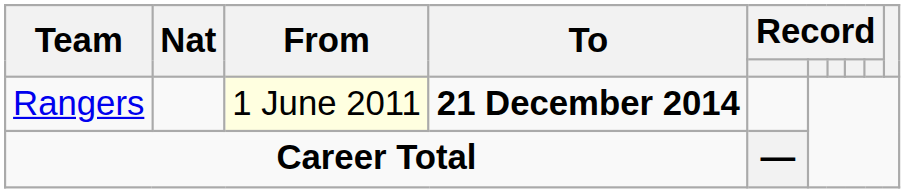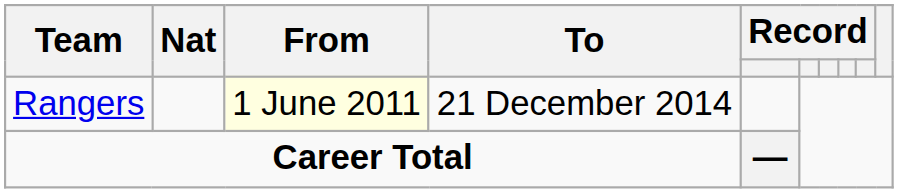(588, 103) bold -> (585, 103) normal
